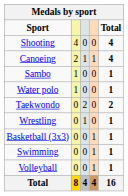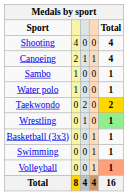(111, 105) no background -> (111, 105) gold background
(111, 121) no background -> (111, 121) lightgreen background
(111, 167) no background -> (111, 167) lightsalmon background
